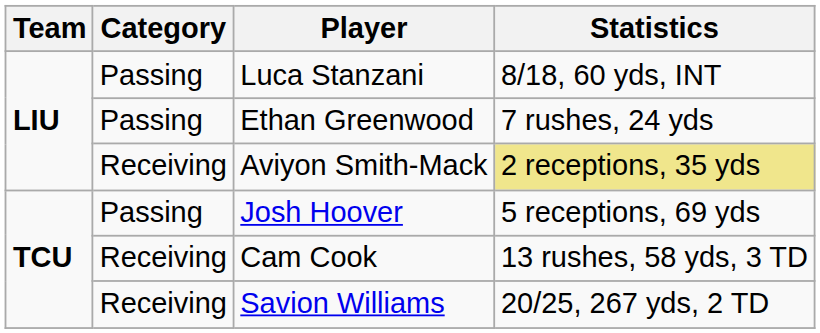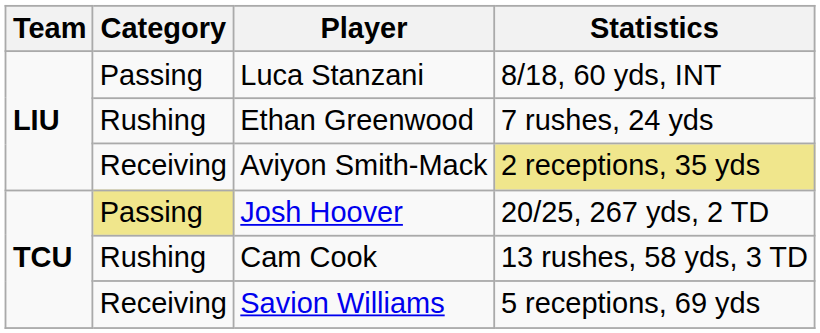(151, 120) Passing -> (153, 120) Rushing
(151, 212) no background -> (151, 212) khaki background
(631, 212) 5 receptions, 69 yds -> (635, 212) 20/25, 267 yds, 2 TD
(163, 258) Receiving -> (153, 258) Rushing
(635, 303) 20/25, 267 yds, 2 TD -> (631, 303) 5 receptions, 69 yds
